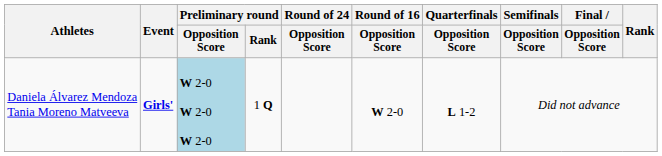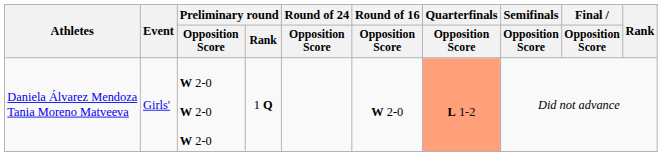(158, 105) bold -> (157, 105) normal
(196, 112) lightblue background -> (196, 112) no background
(461, 112) no background -> (461, 112) lightsalmon background
